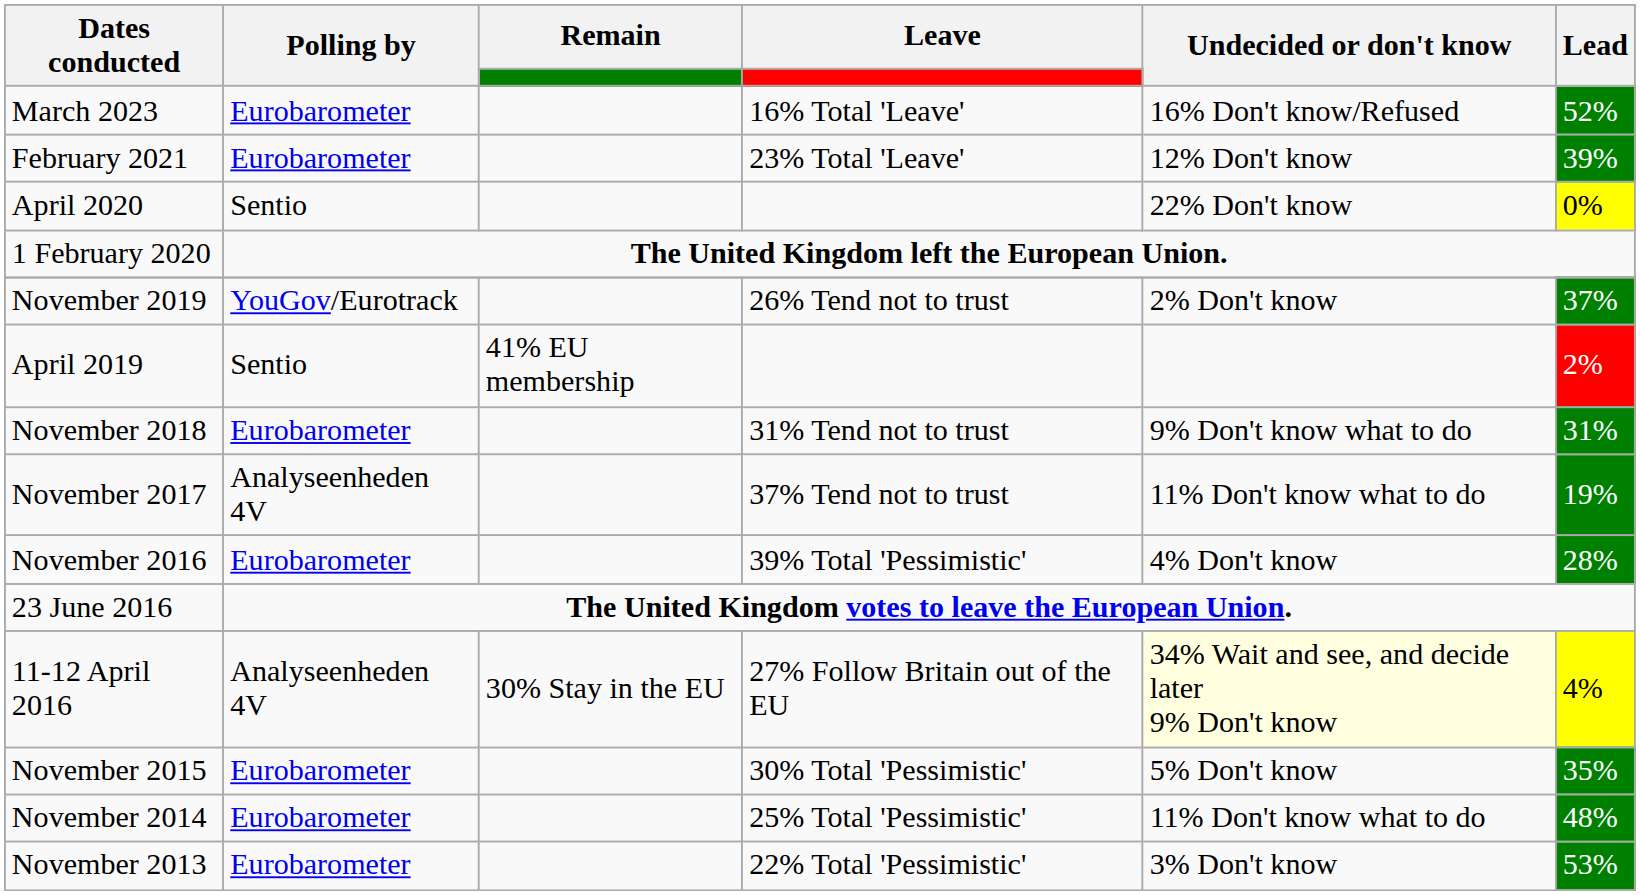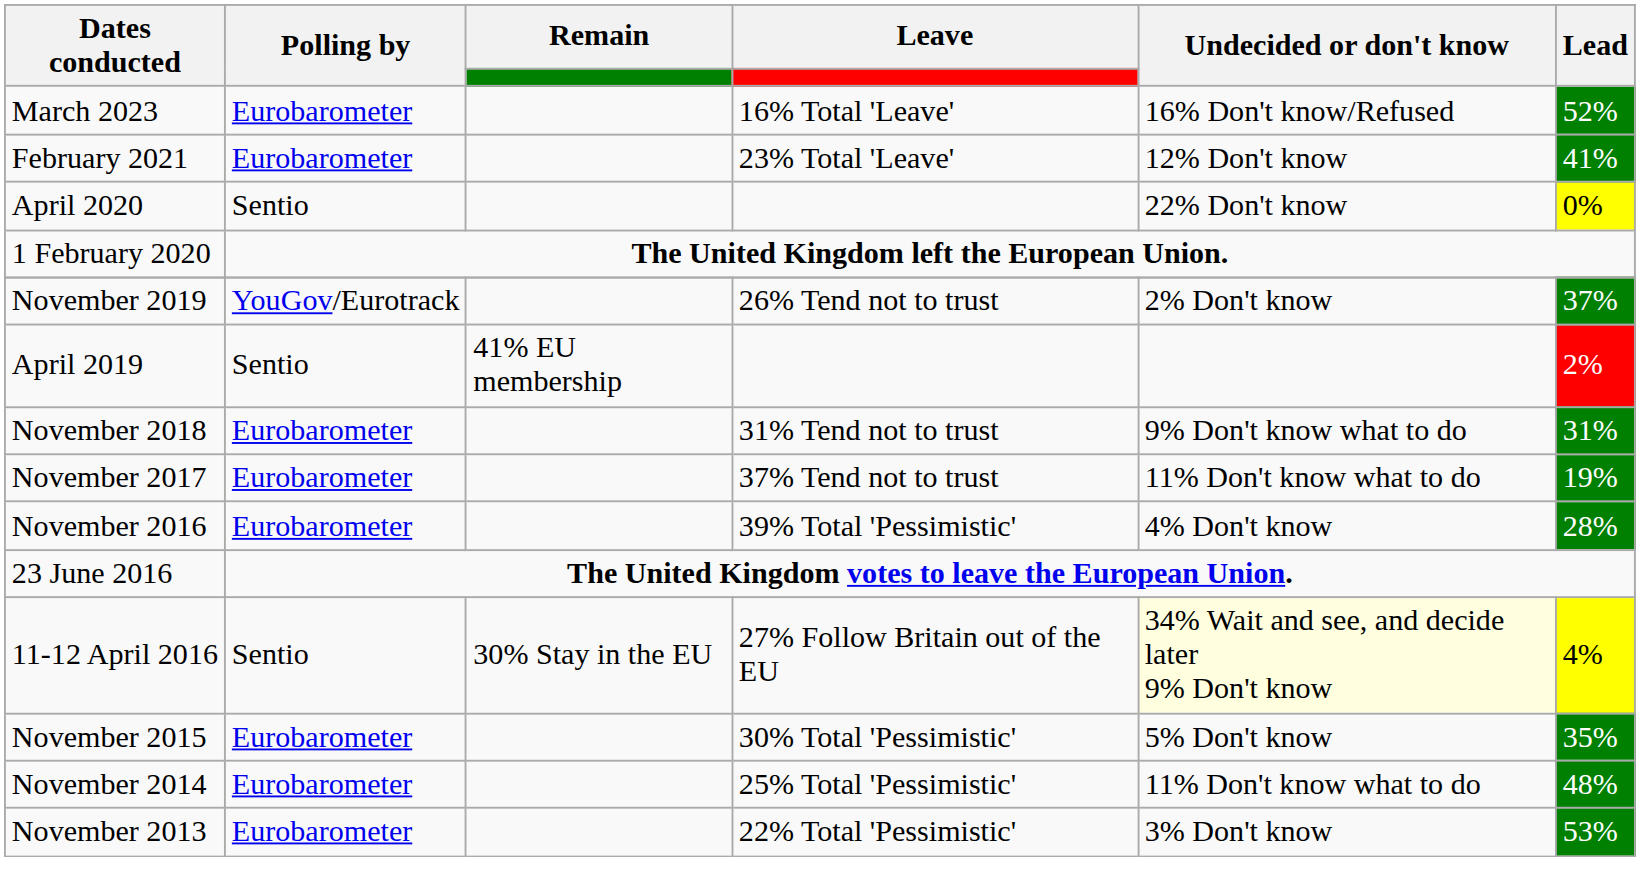(1590, 157) 39% -> (1590, 157) 41%
(330, 494) Analyseenheden 4V -> (322, 477) Eurobarometer
(330, 688) Analyseenheden 4V -> (270, 654) Sentio
